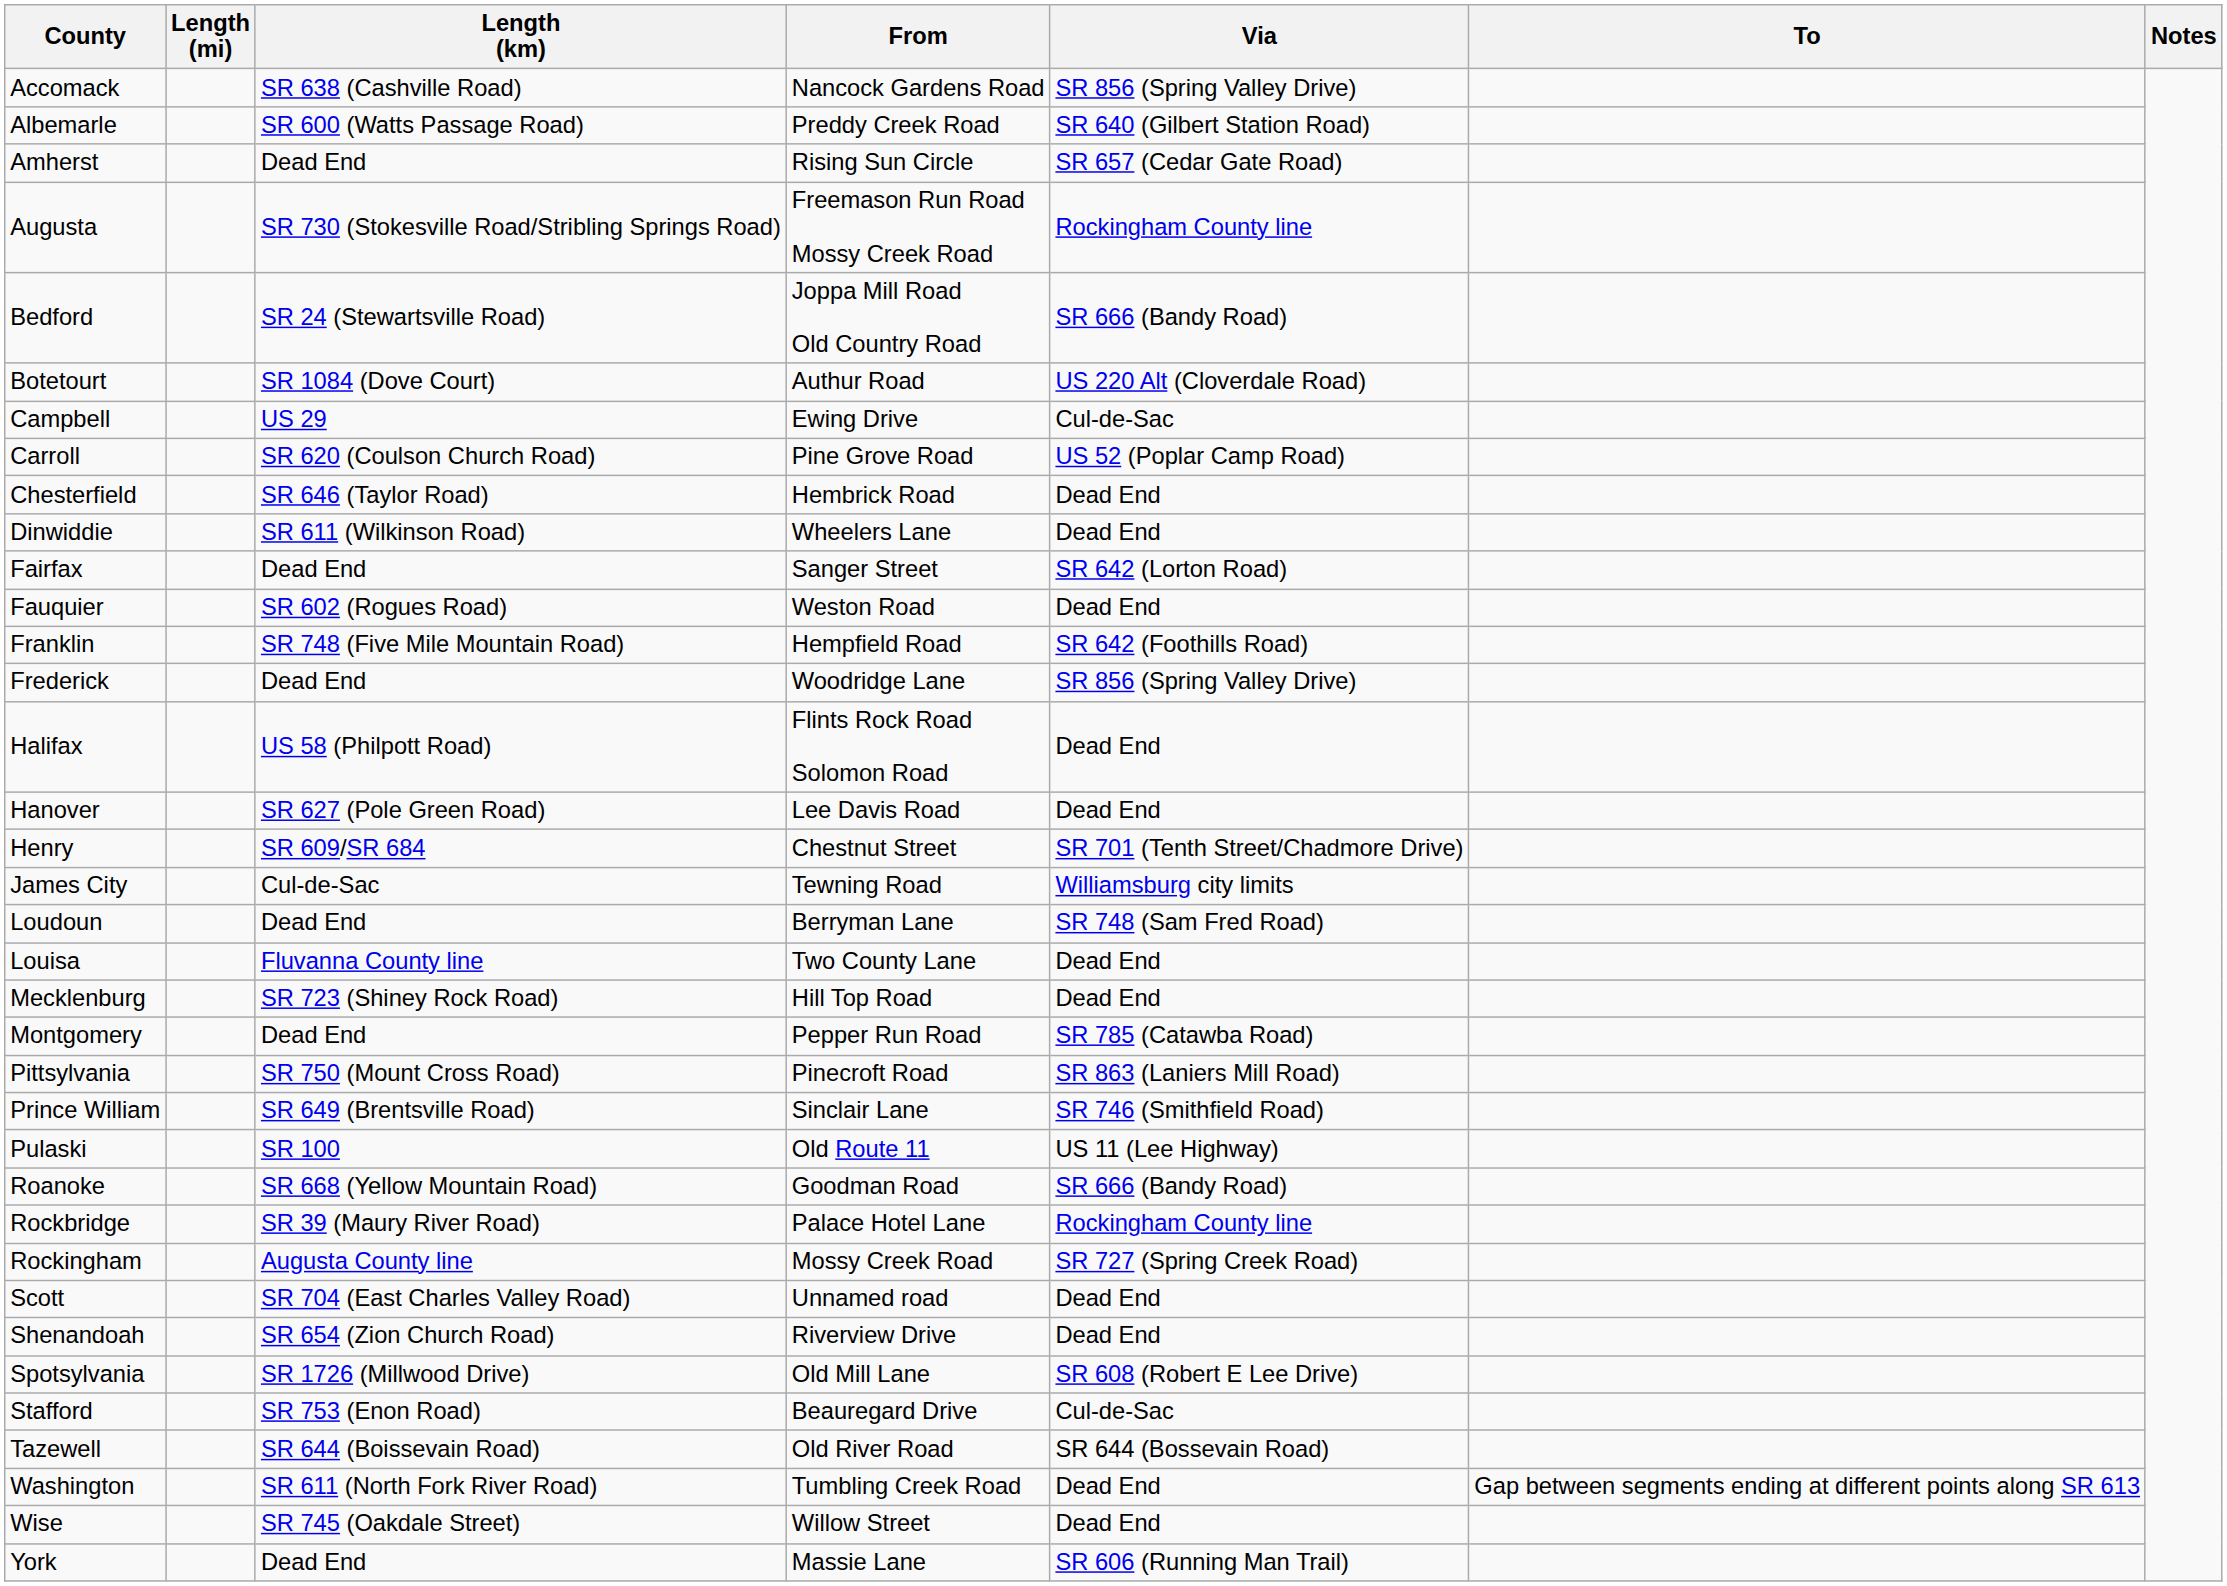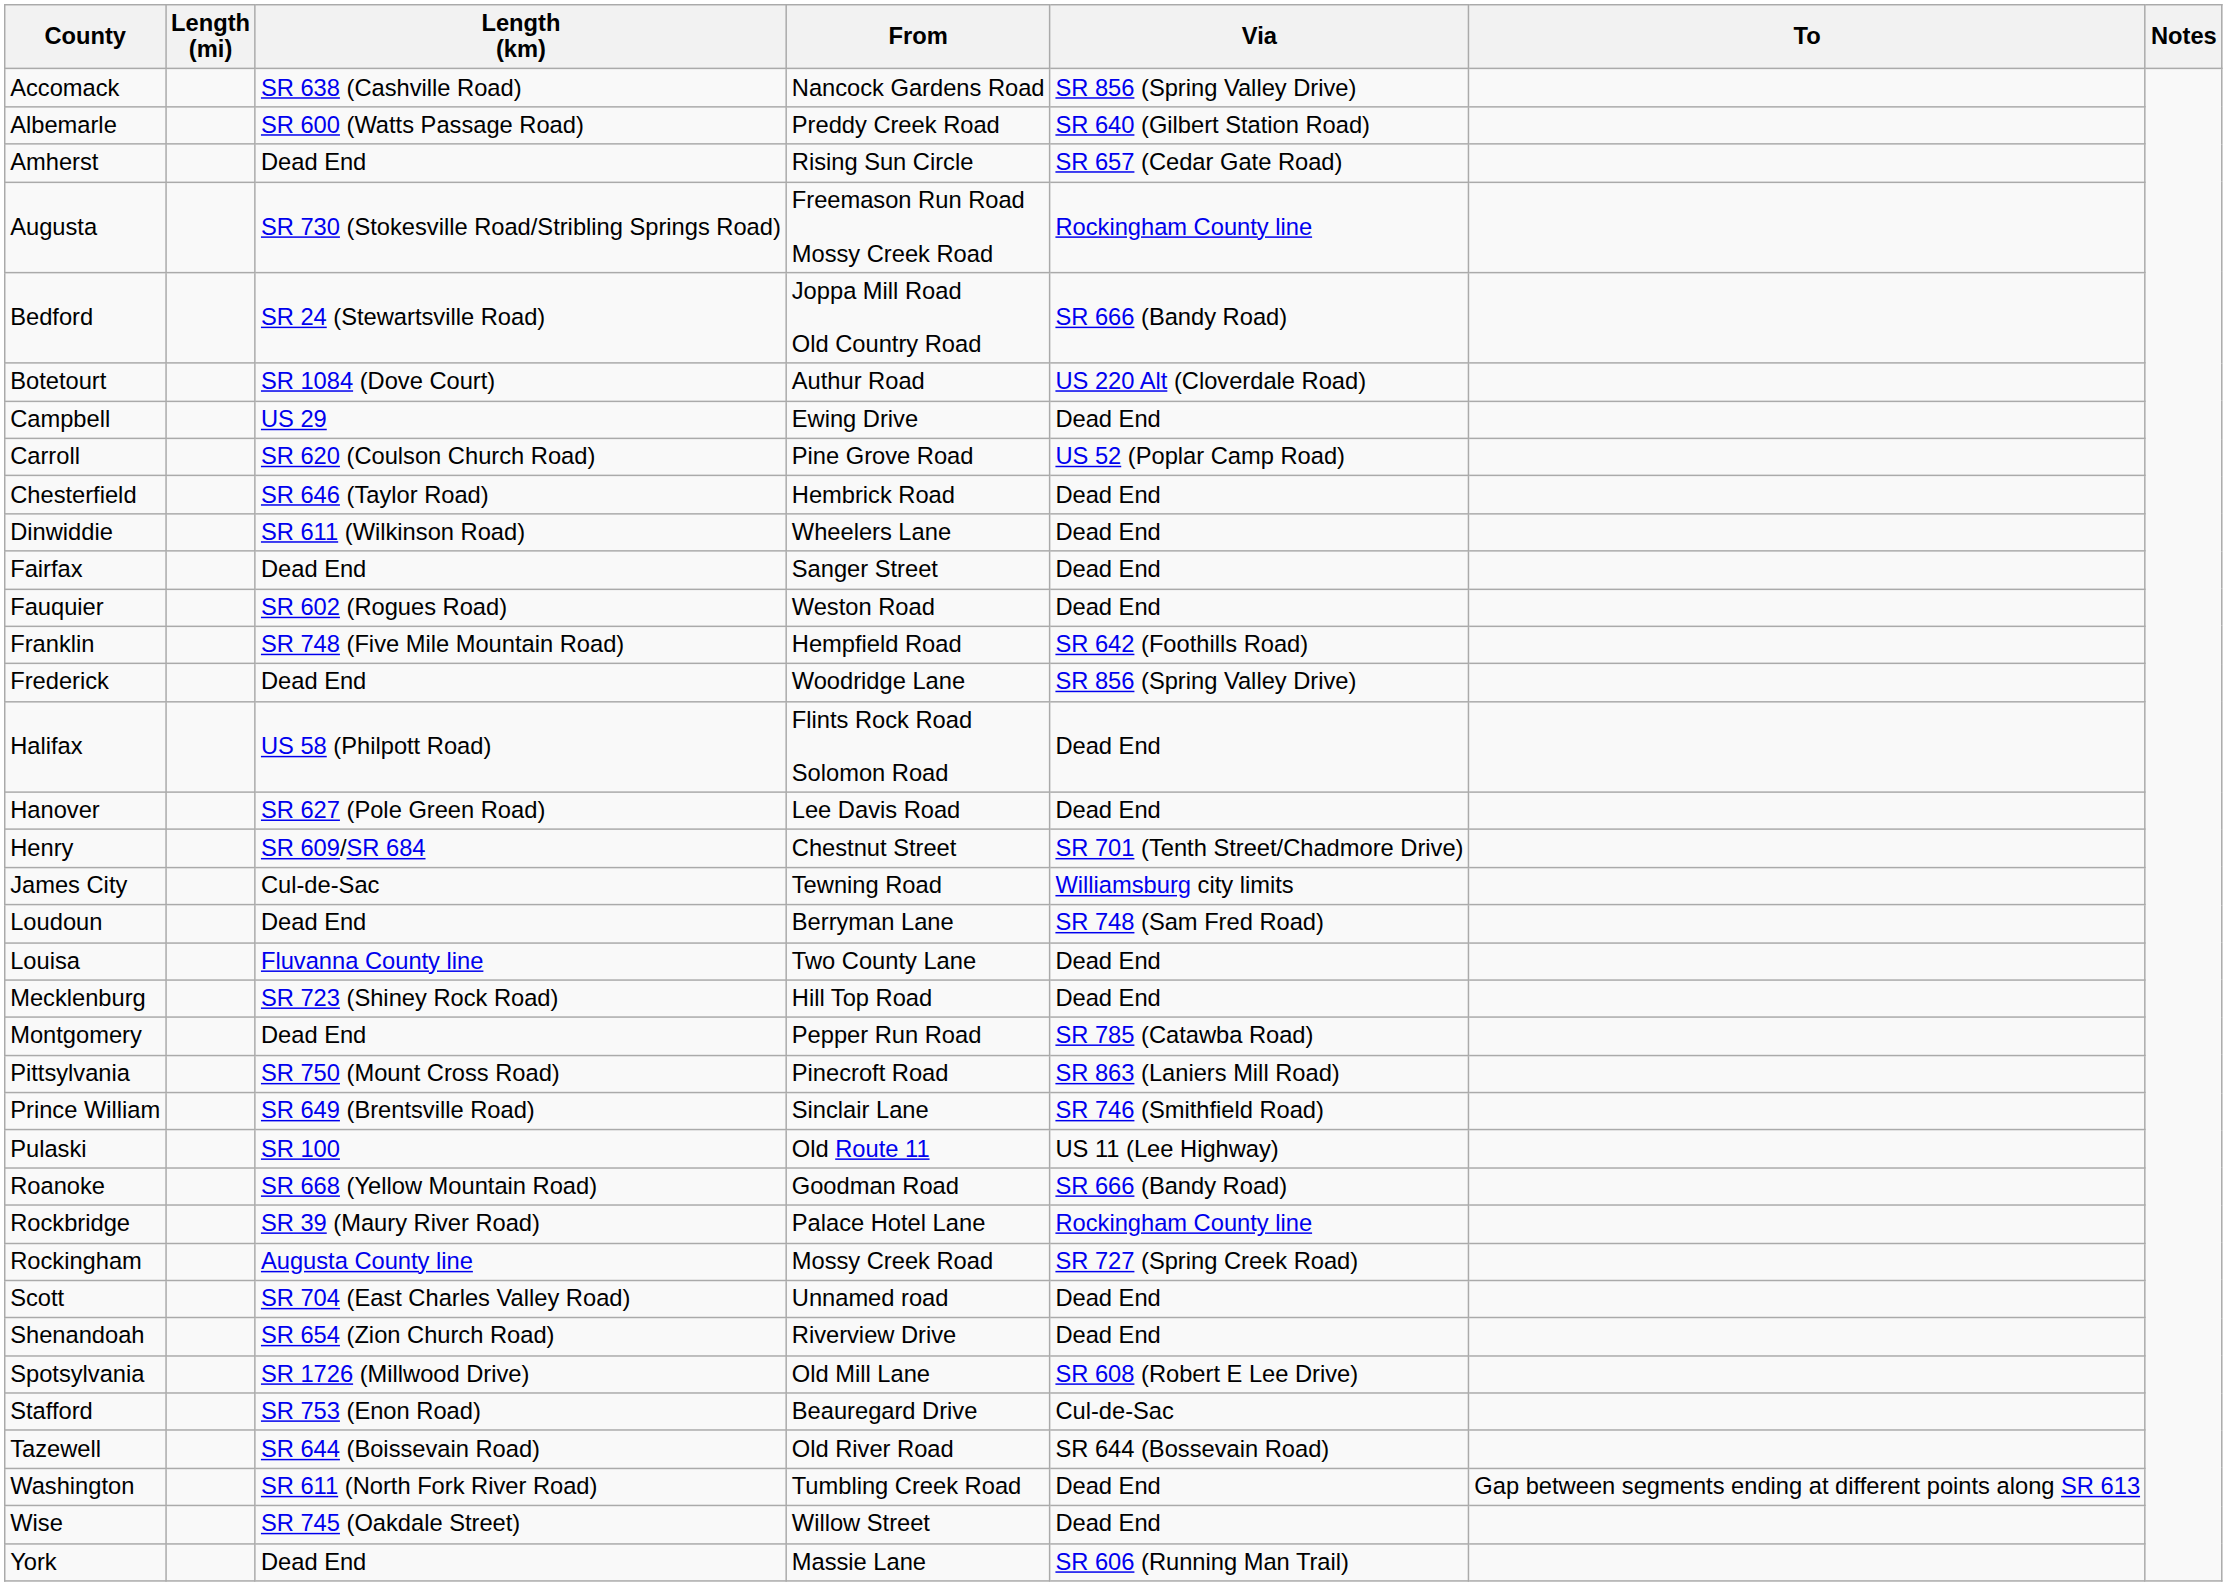(1115, 419) Cul-de-Sac -> (1108, 419) Dead End
(1171, 569) SR 642 (Lorton Road) -> (1108, 569) Dead End
